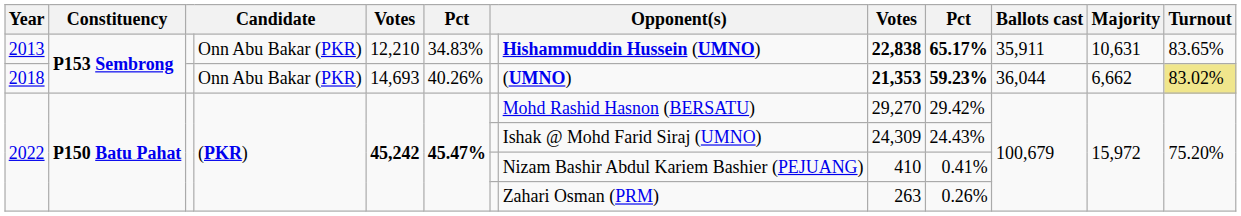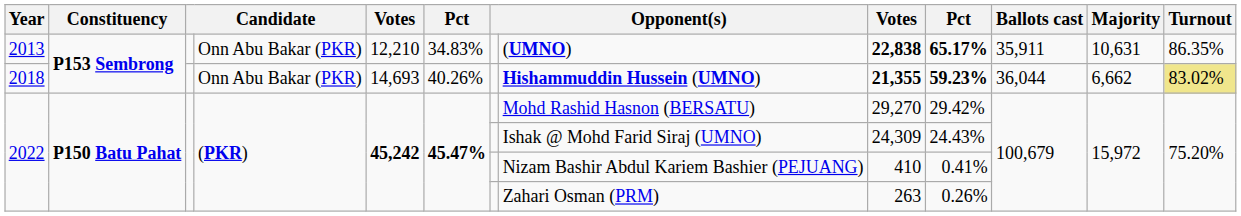(632, 48) Hishammuddin Hussein (UMNO) -> (537, 48) (UMNO)
(1196, 48) 83.65% -> (1196, 48) 86.35%
(537, 78) (UMNO) -> (632, 78) Hishammuddin Hussein (UMNO)
(897, 78) 21,353 -> (897, 78) 21,355
